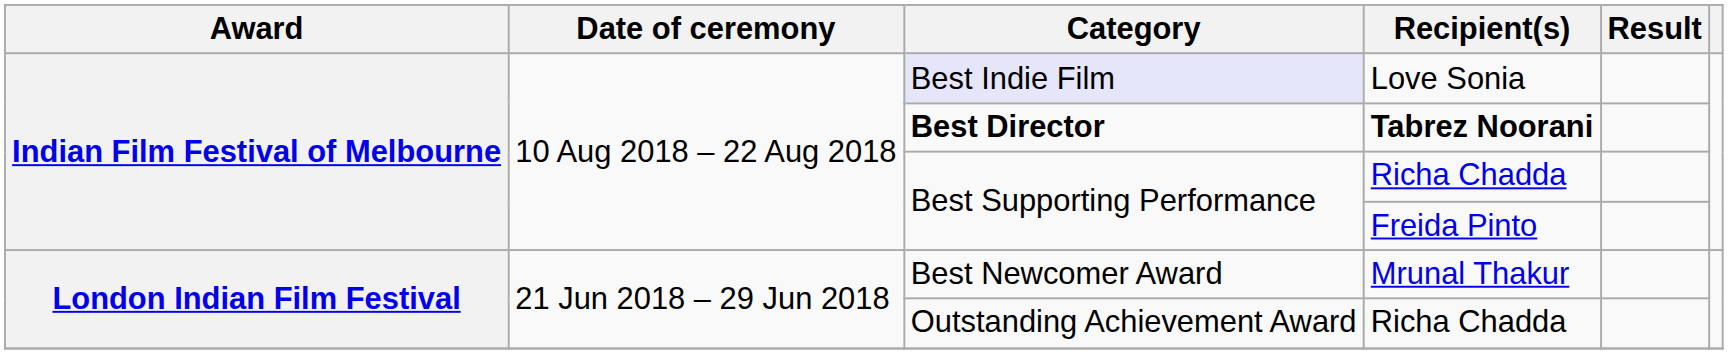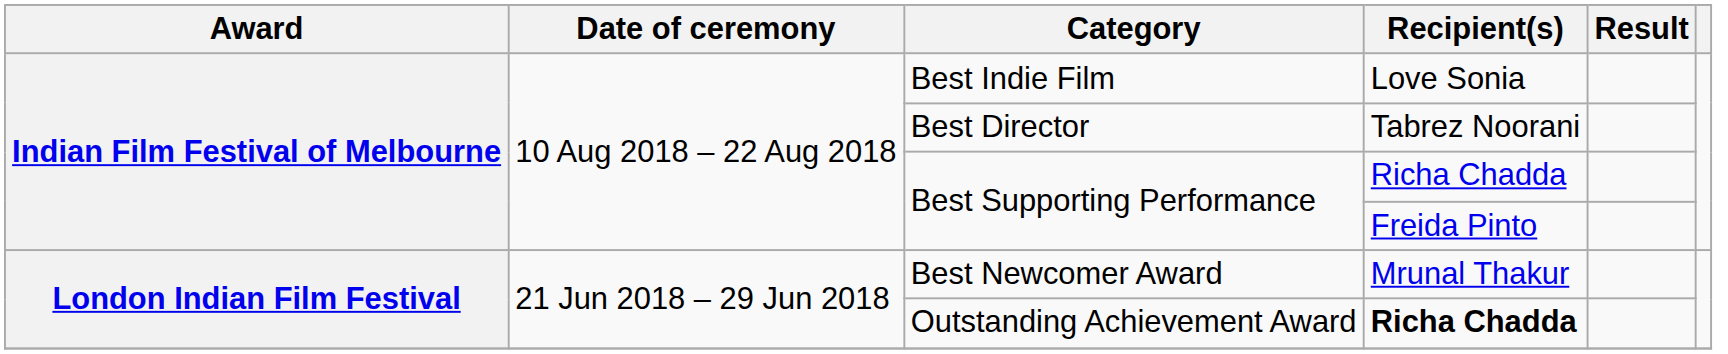(1013, 77) lavender background -> (1013, 77) no background
(1008, 126) bold -> (1000, 126) normal
(1482, 126) bold -> (1475, 126) normal
(1469, 322) normal -> (1474, 322) bold
